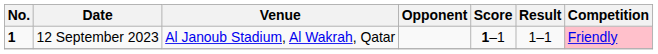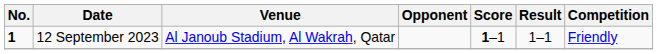(593, 37) pink background -> (593, 37) no background
